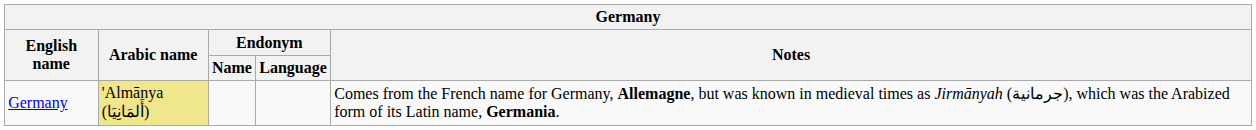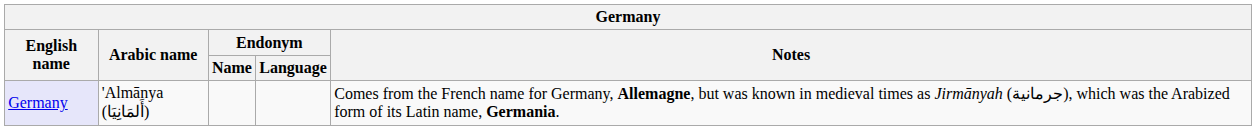(38, 102) no background -> (38, 102) lavender background
(133, 102) khaki background -> (133, 102) no background
